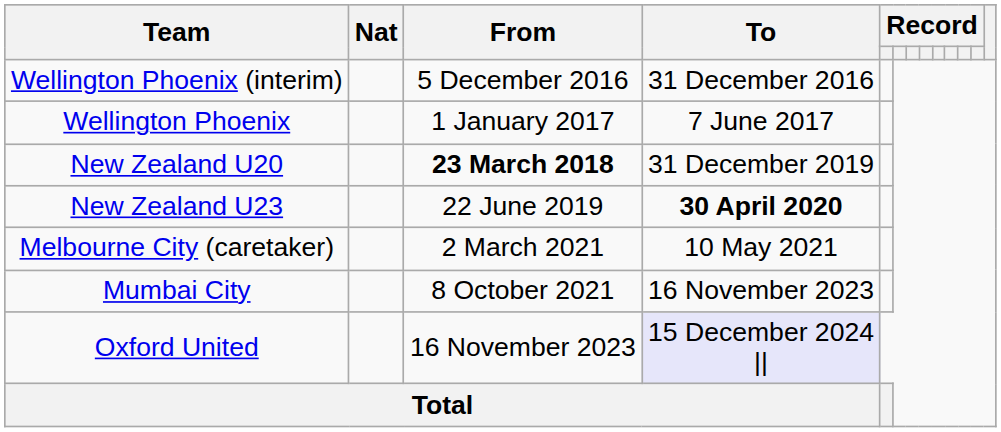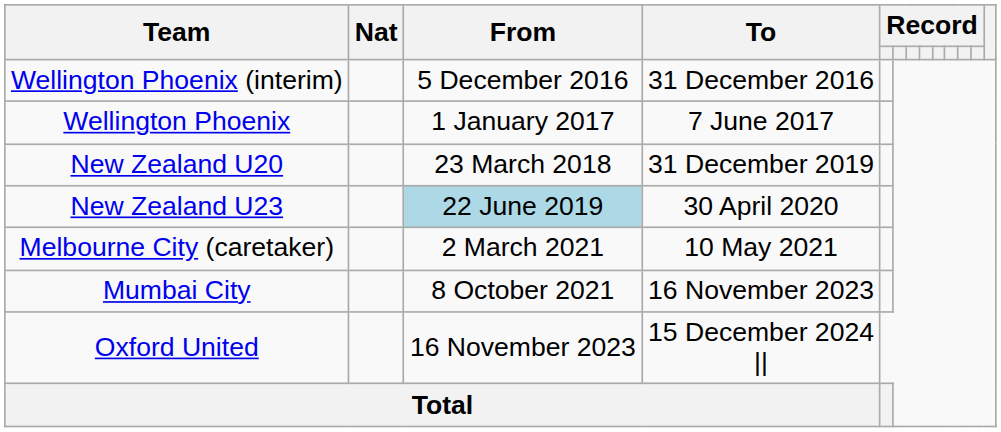(523, 164) bold -> (523, 164) normal
(523, 206) no background -> (523, 206) lightblue background
(761, 206) bold -> (761, 206) normal
(761, 347) lavender background -> (761, 347) no background
